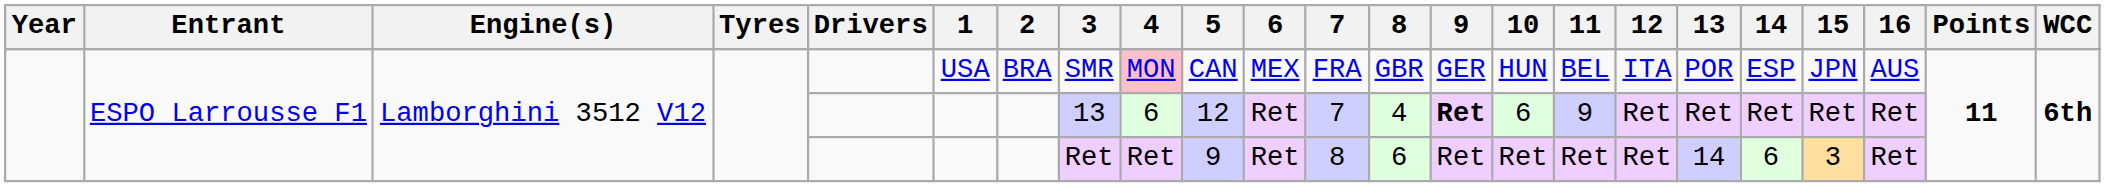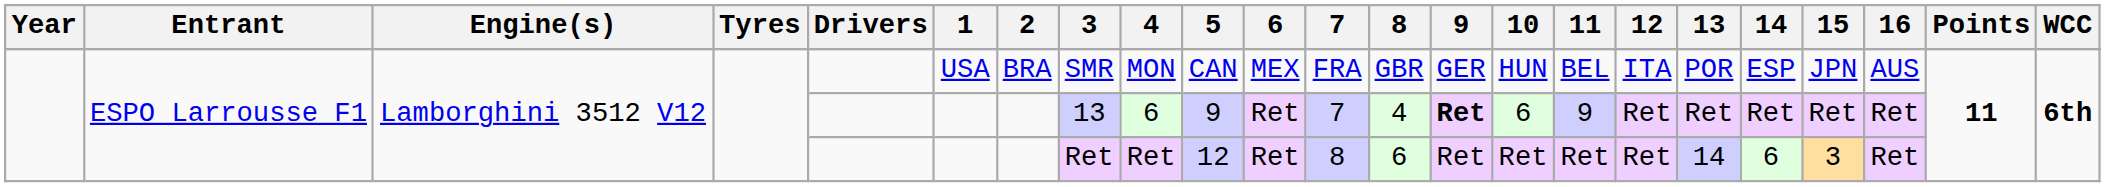(1151, 71) pink background -> (1151, 71) no background
(1213, 115) 12 -> (1213, 115) 9
(1213, 159) 9 -> (1213, 159) 12
